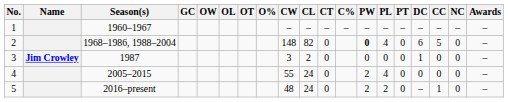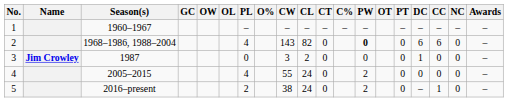columns swapped: (247, 12) <-> (386, 12)
(289, 43) 148 -> (287, 43) 143
(439, 43) 5 -> (439, 43) 6
(289, 89) 48 -> (287, 89) 38
